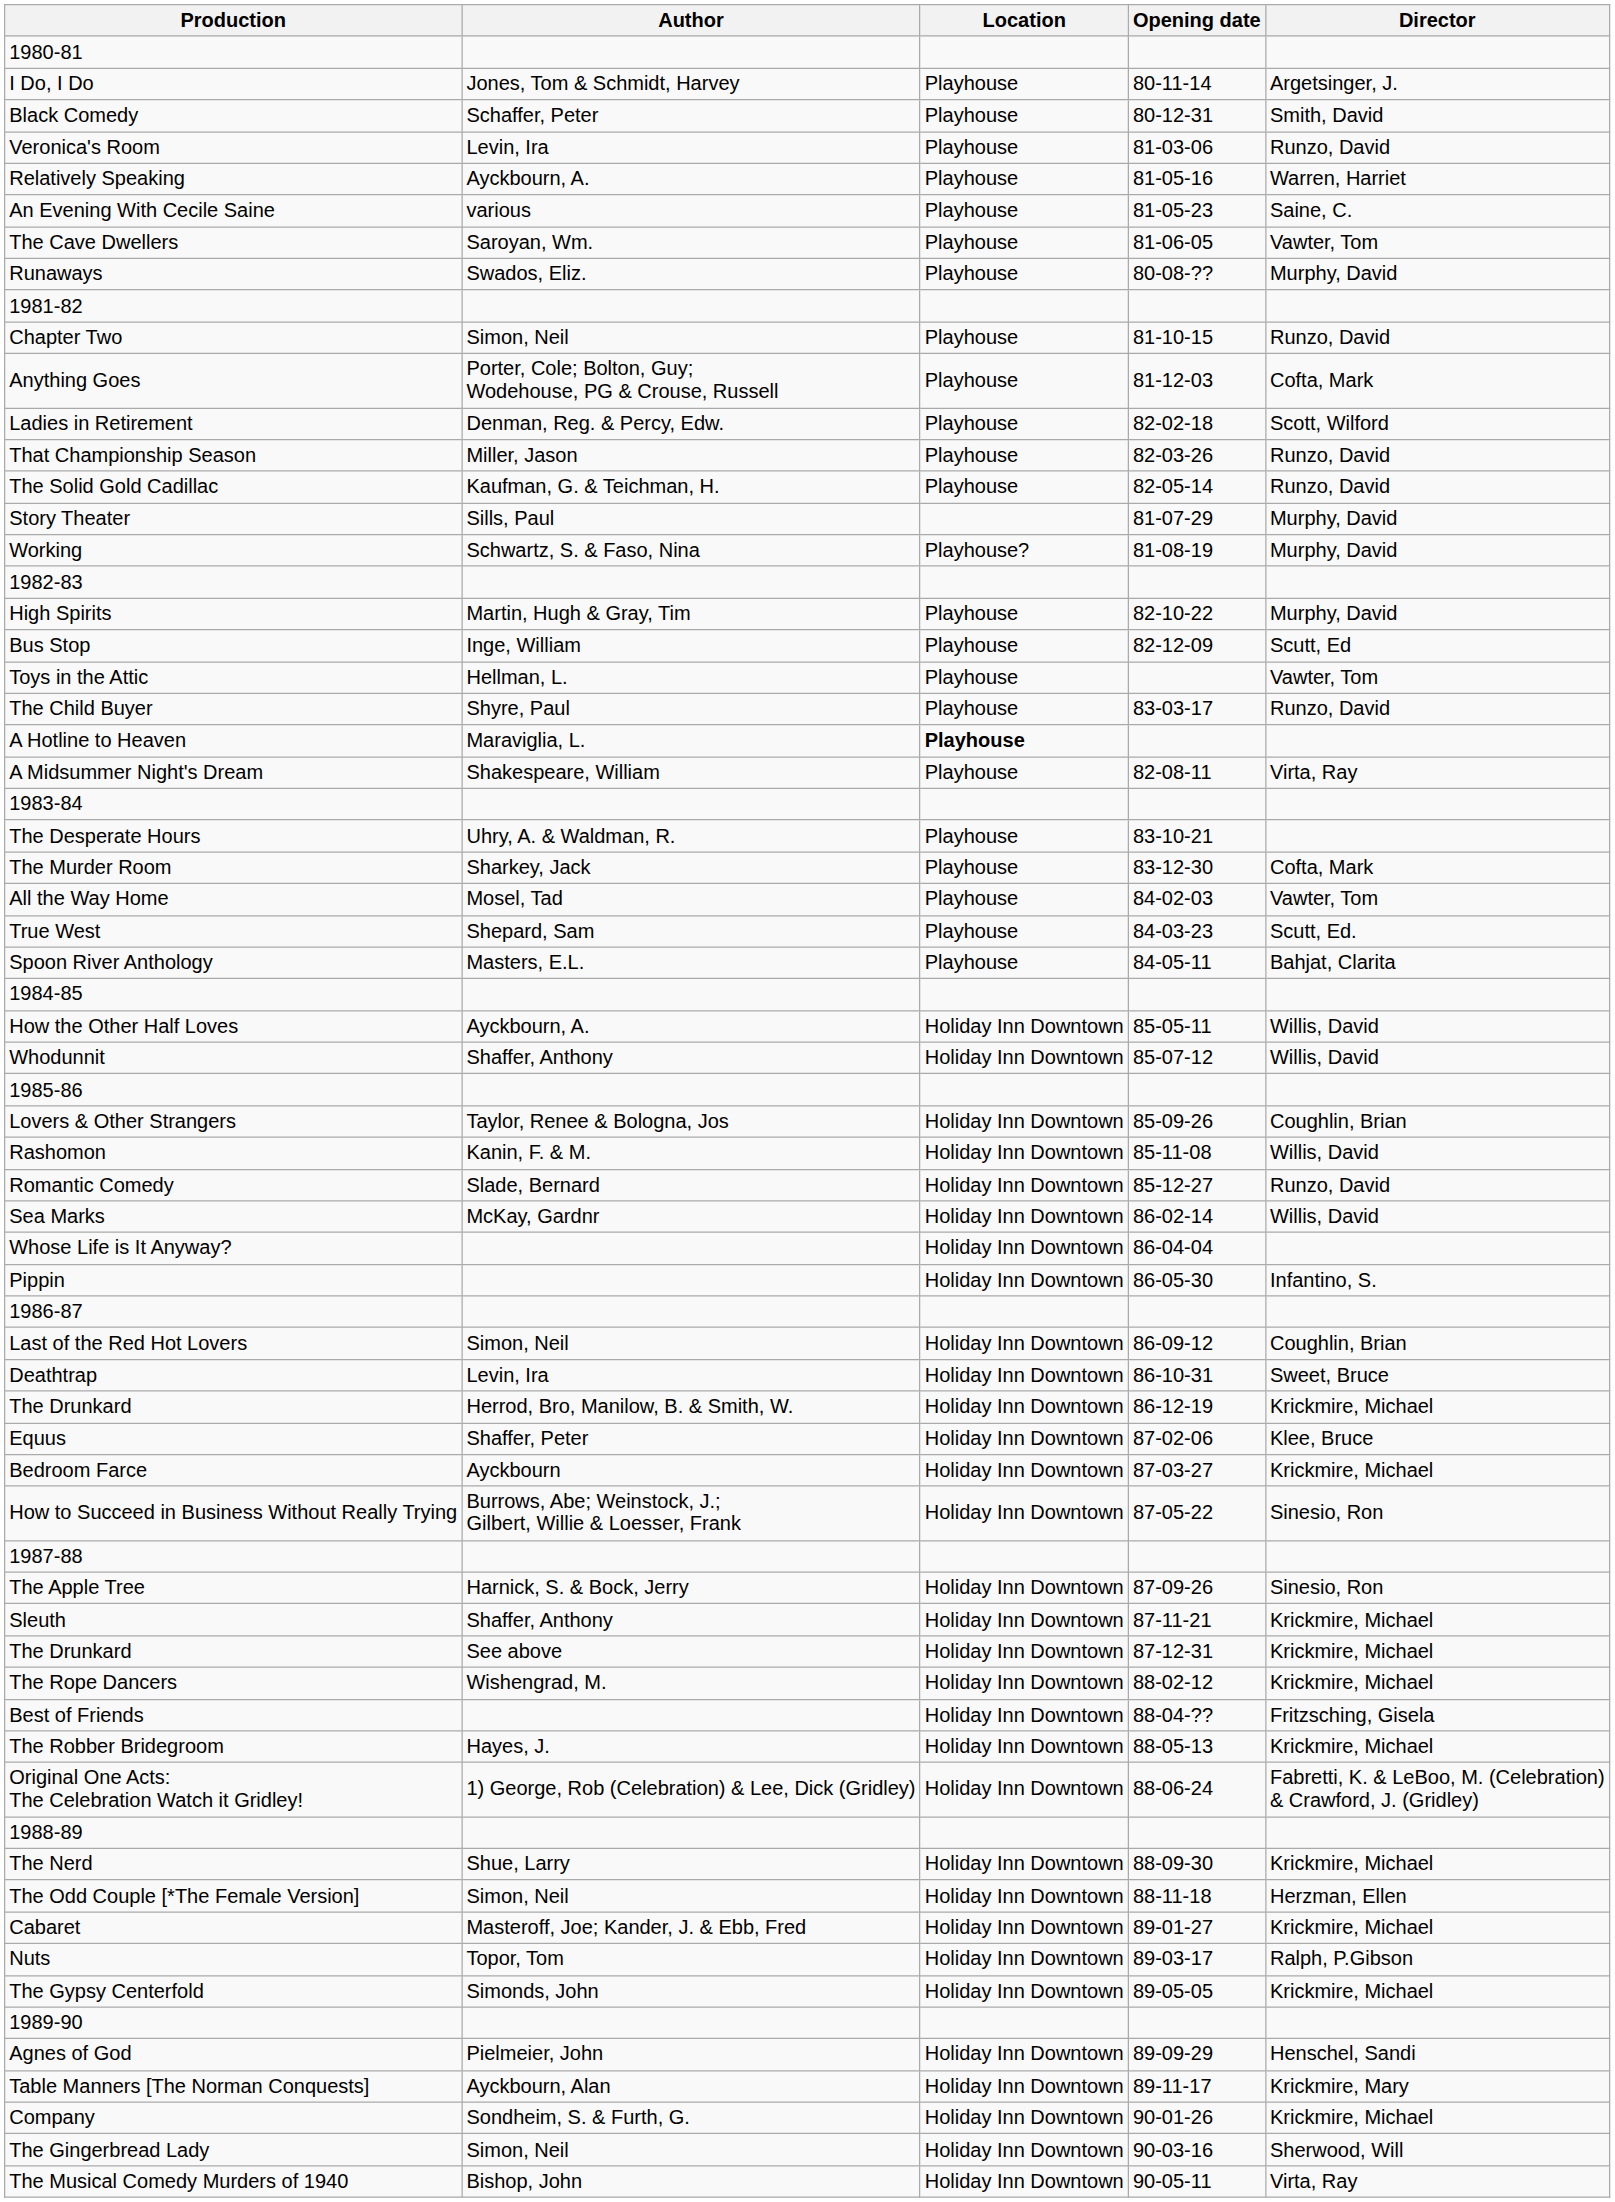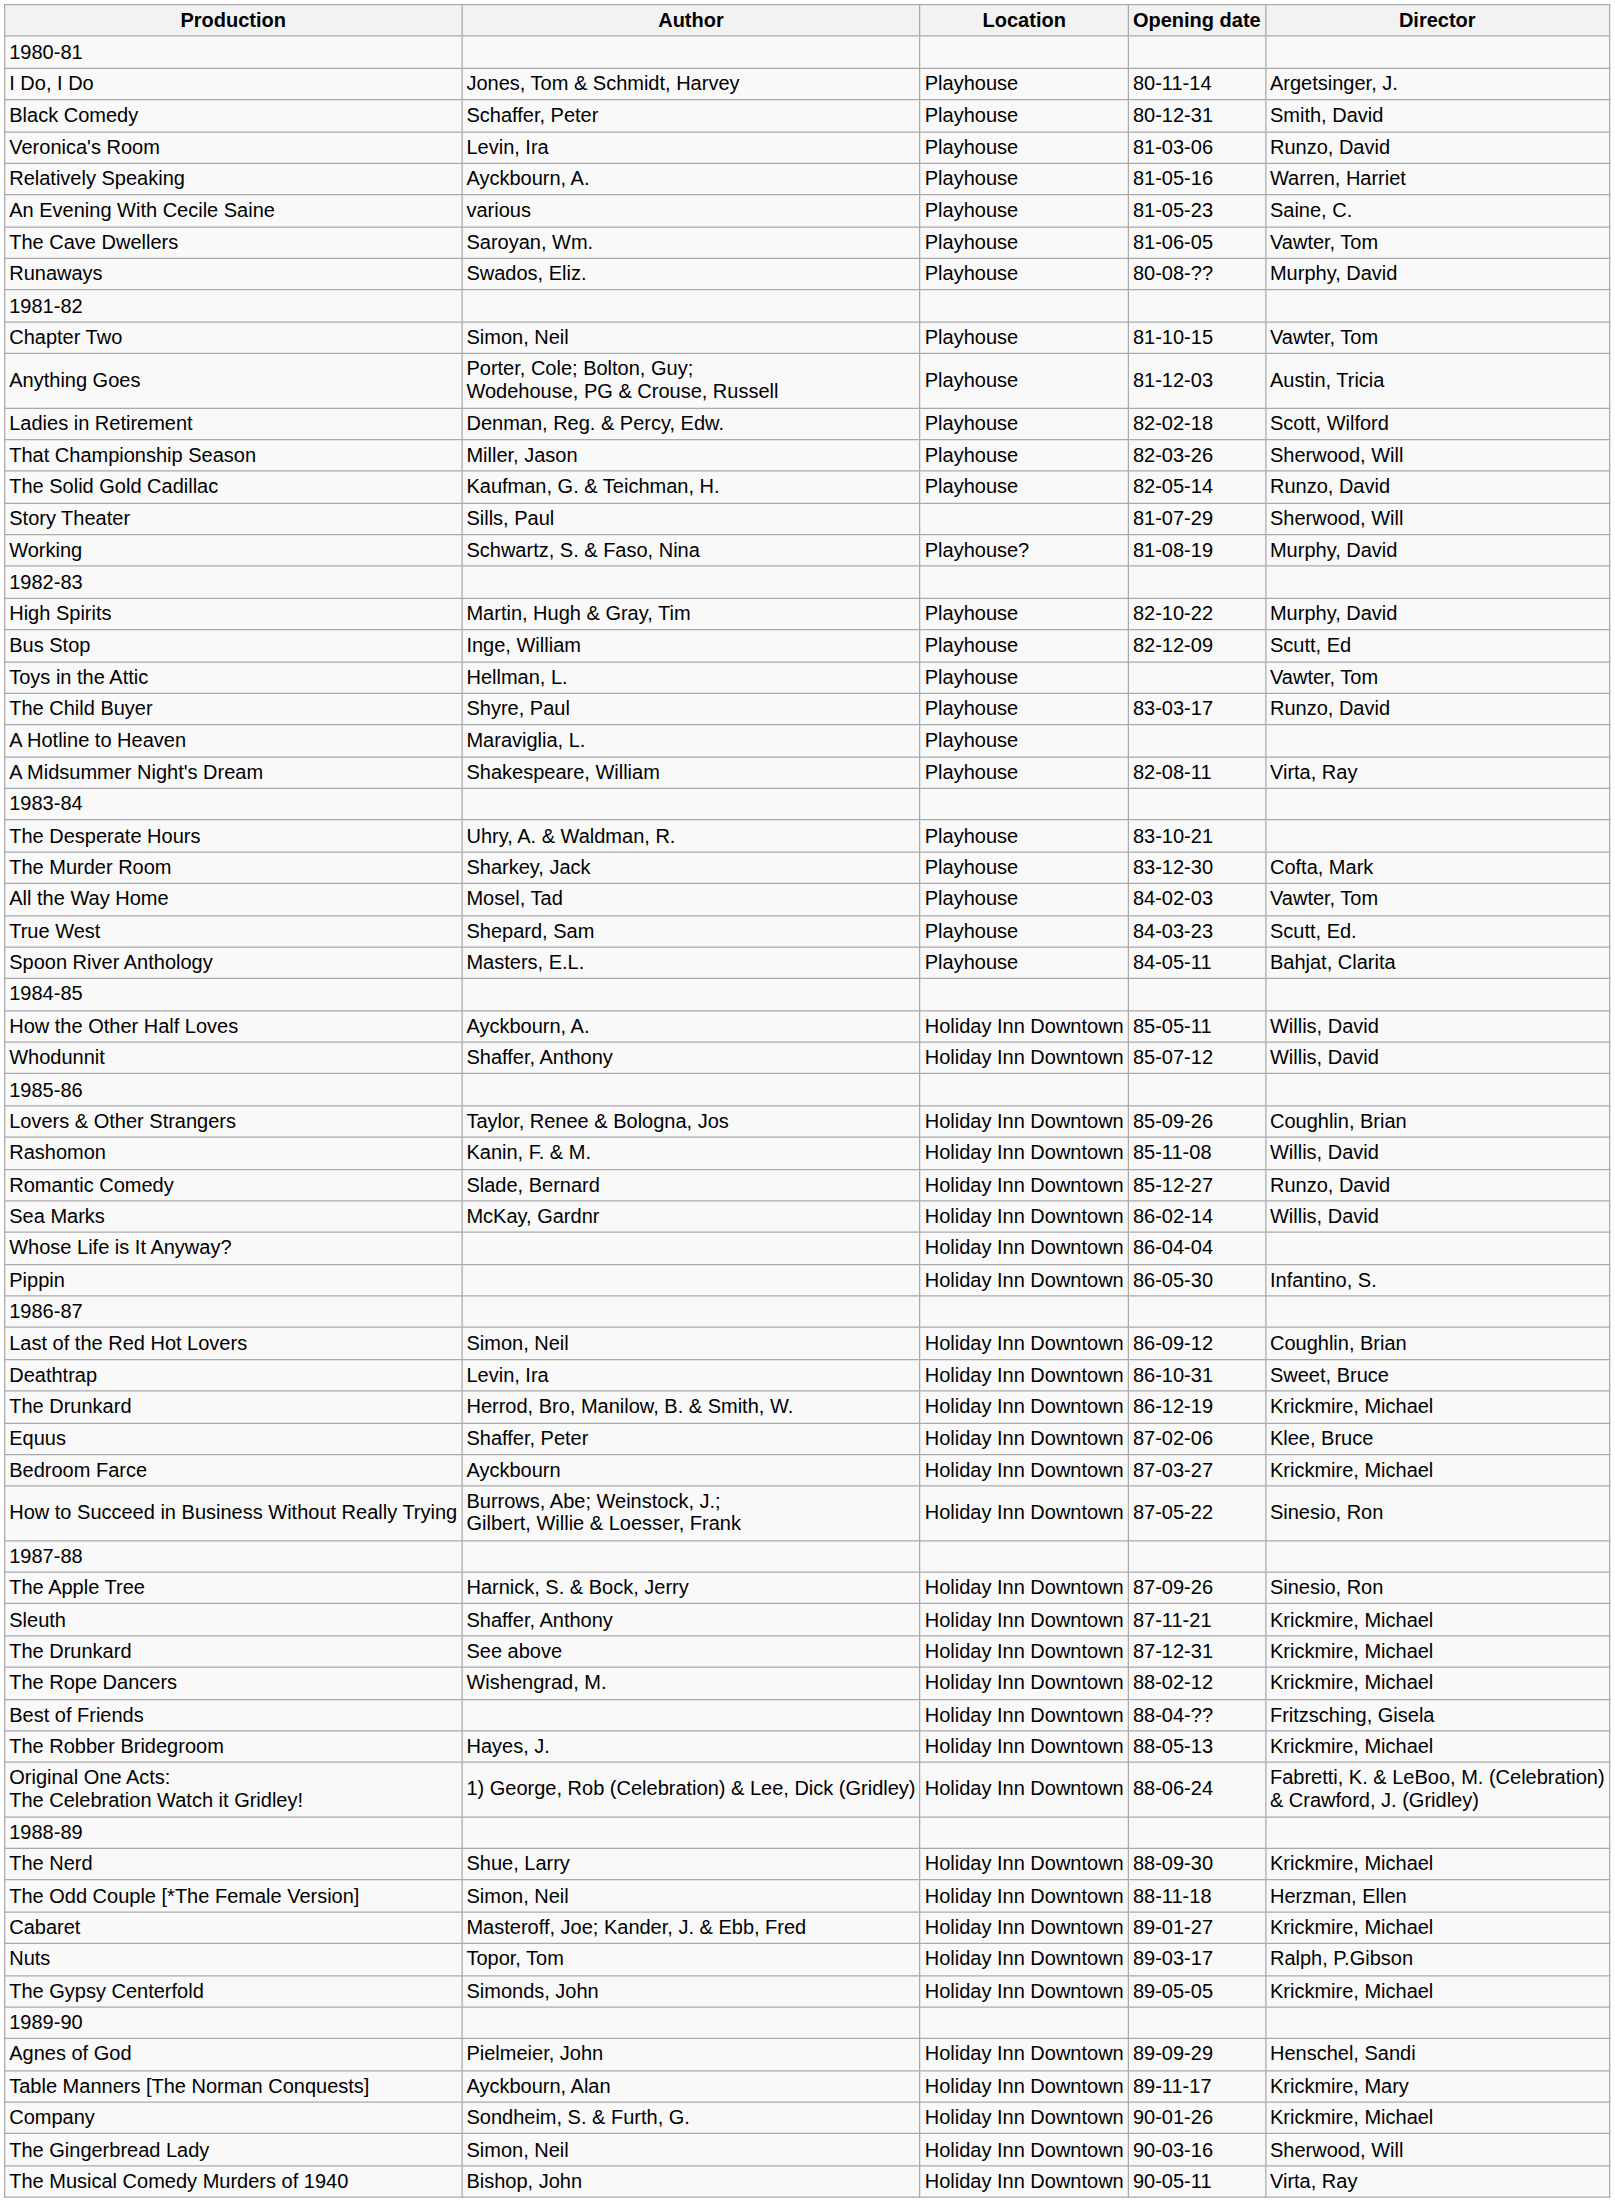(1330, 337) Runzo, David -> (1324, 337) Vawter, Tom
(1322, 380) Cofta, Mark -> (1327, 380) Austin, Tricia
(1330, 455) Runzo, David -> (1337, 455) Sherwood, Will
(1334, 518) Murphy, David -> (1337, 518) Sherwood, Will
(975, 740) bold -> (971, 740) normal
